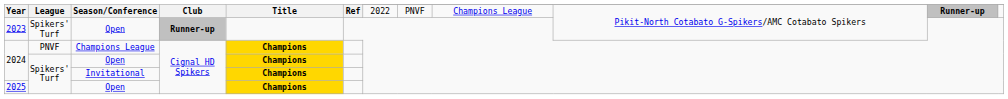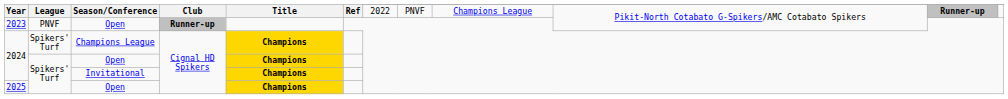(50, 29) Spikers' Turf -> (50, 24) PNVF
(50, 47) PNVF -> (50, 42) Spikers' Turf
